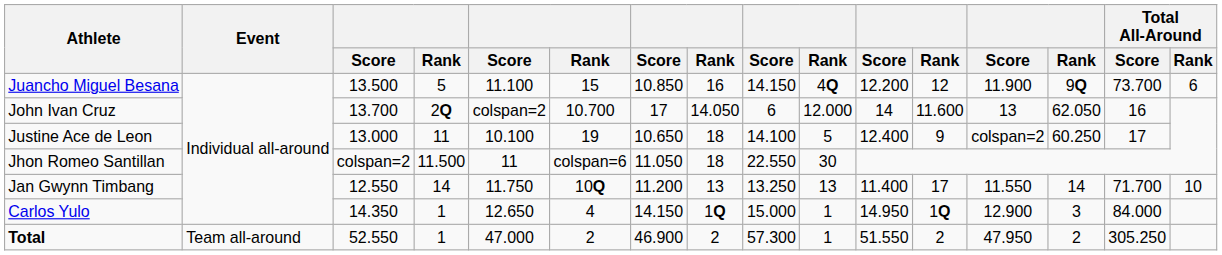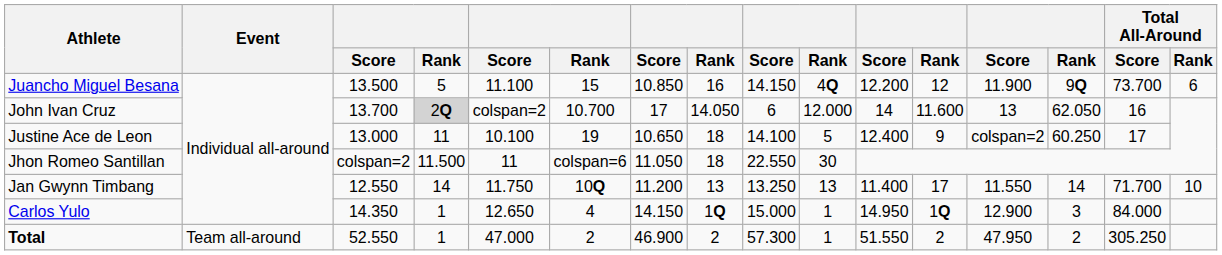(441, 111) no background -> (441, 111) lightgrey background
